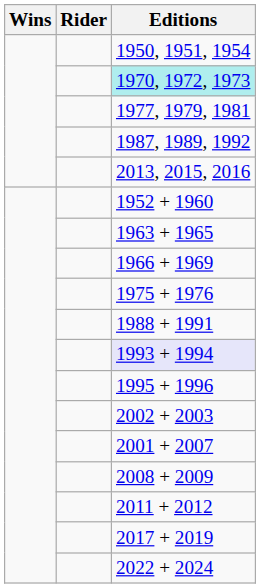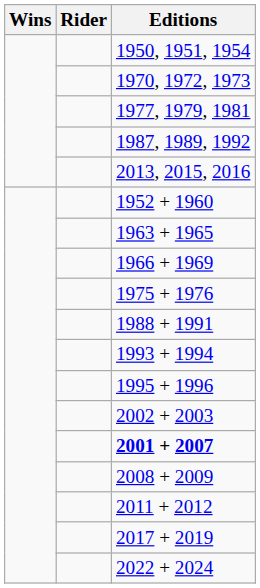(183, 80) paleturquoise background -> (183, 80) no background
(165, 354) lavender background -> (165, 354) no background
(165, 446) normal -> (165, 446) bold
